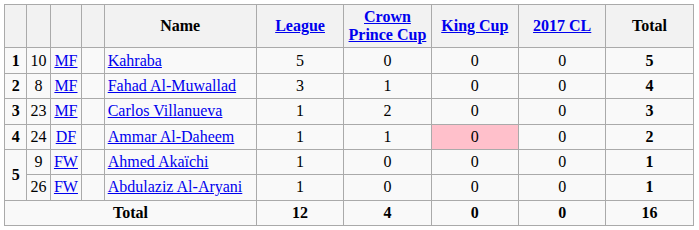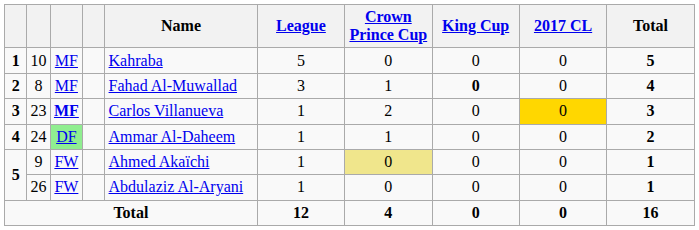(475, 85) normal -> (476, 85) bold
(66, 111) normal -> (66, 111) bold
(562, 111) no background -> (563, 111) gold background
(66, 136) no background -> (66, 136) lightgreen background
(475, 136) pink background -> (476, 136) no background
(387, 162) no background -> (388, 162) khaki background
